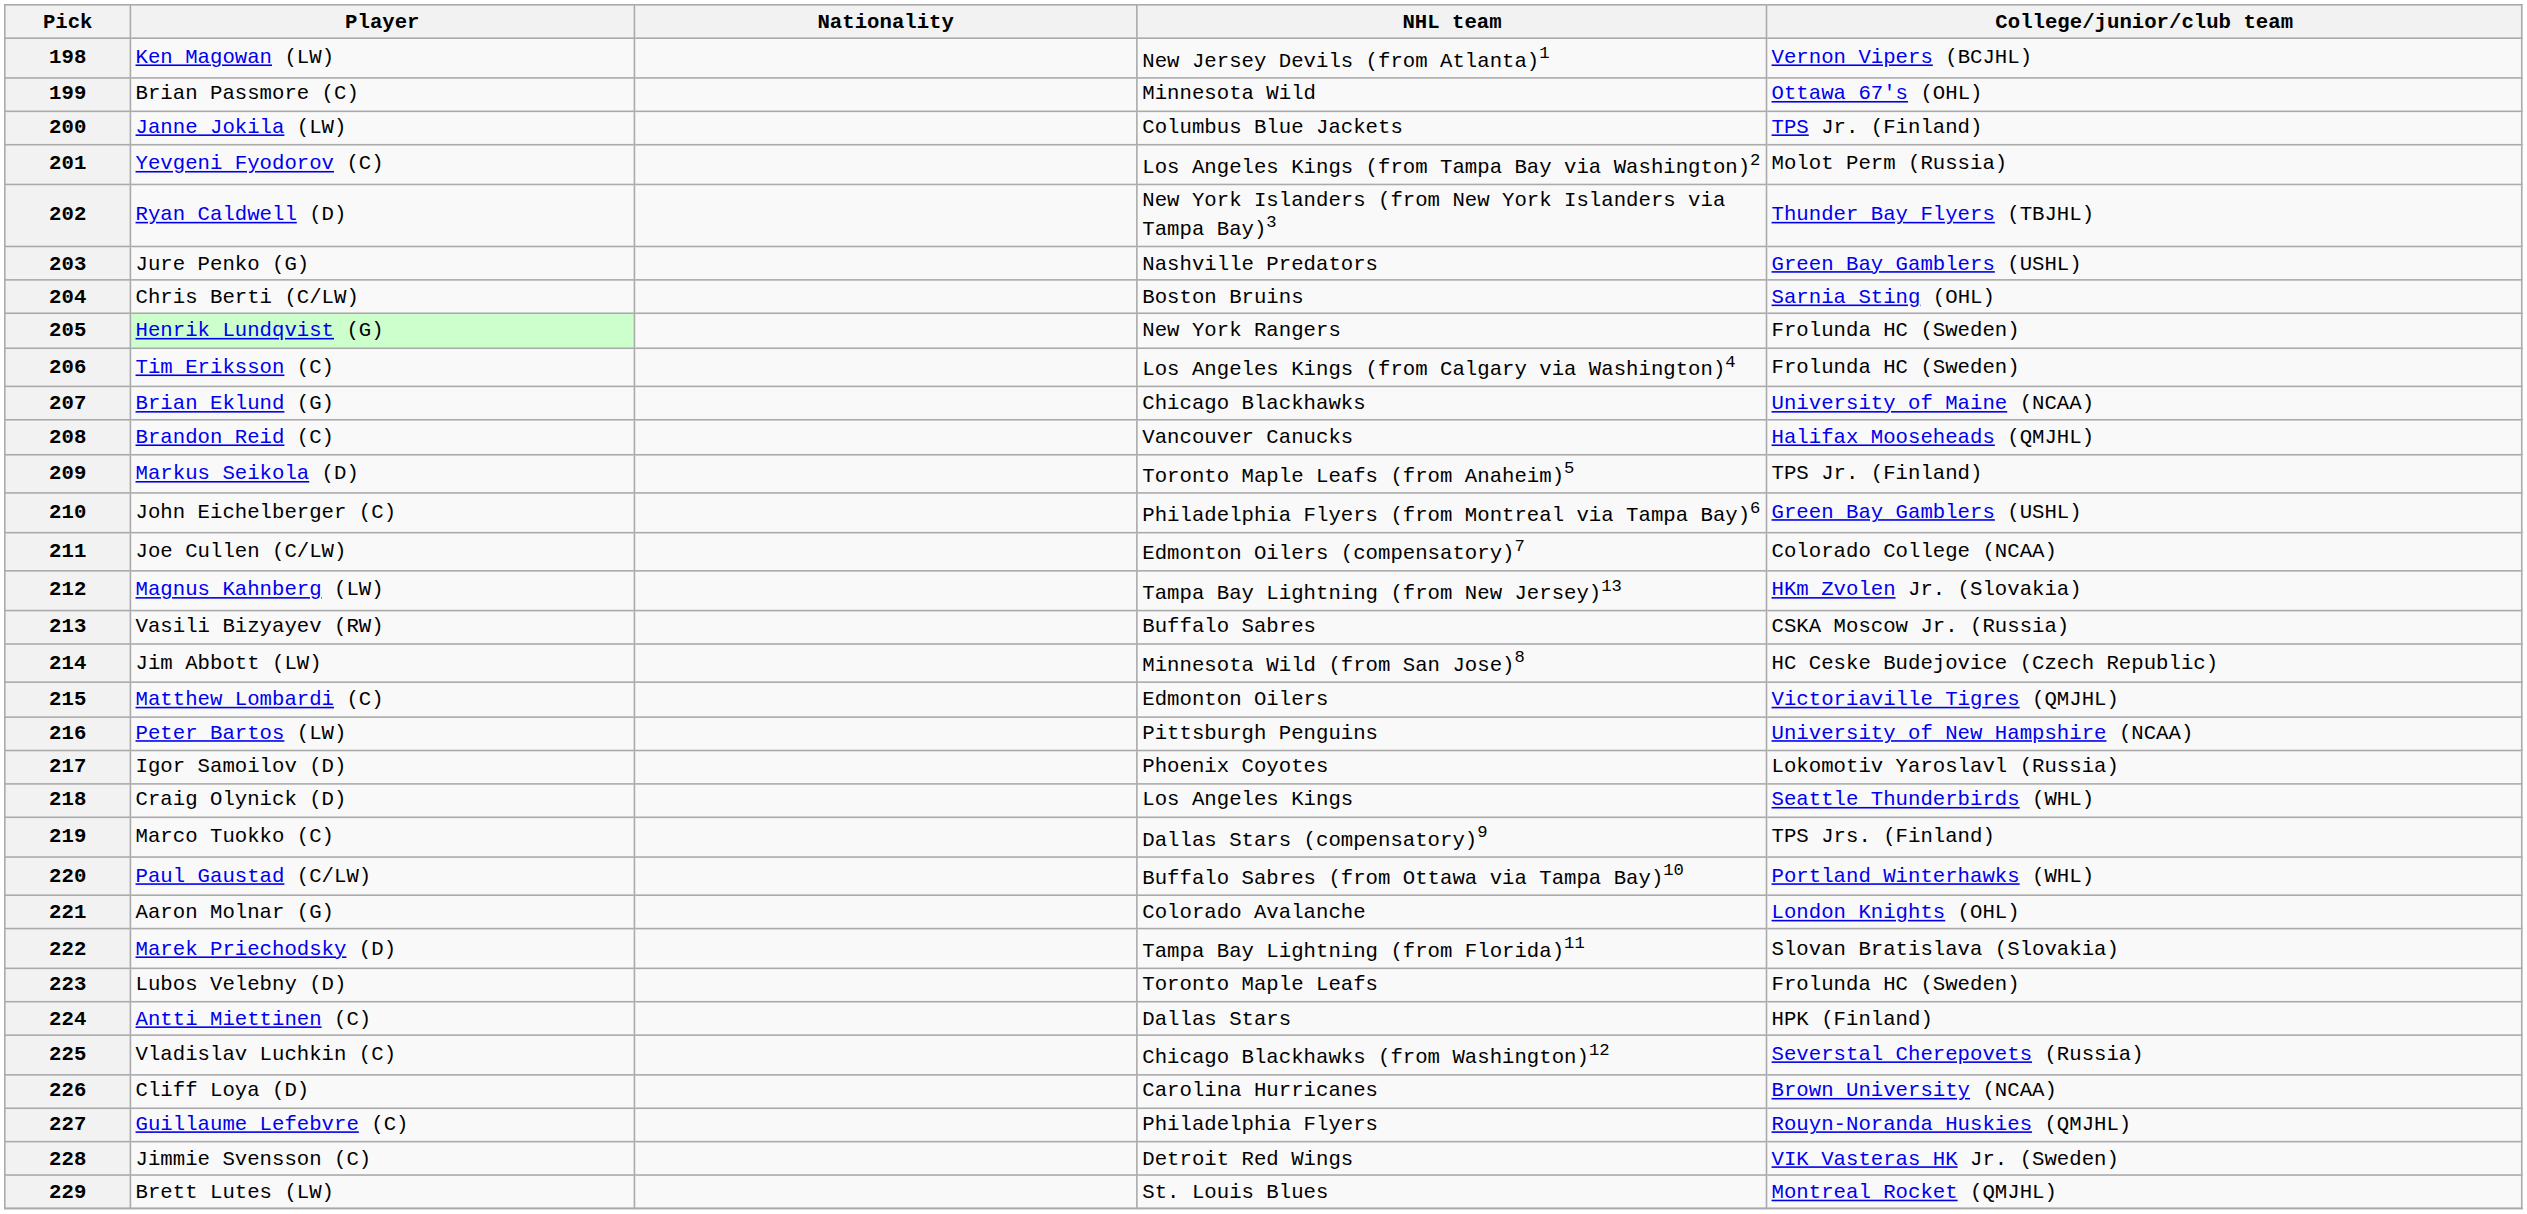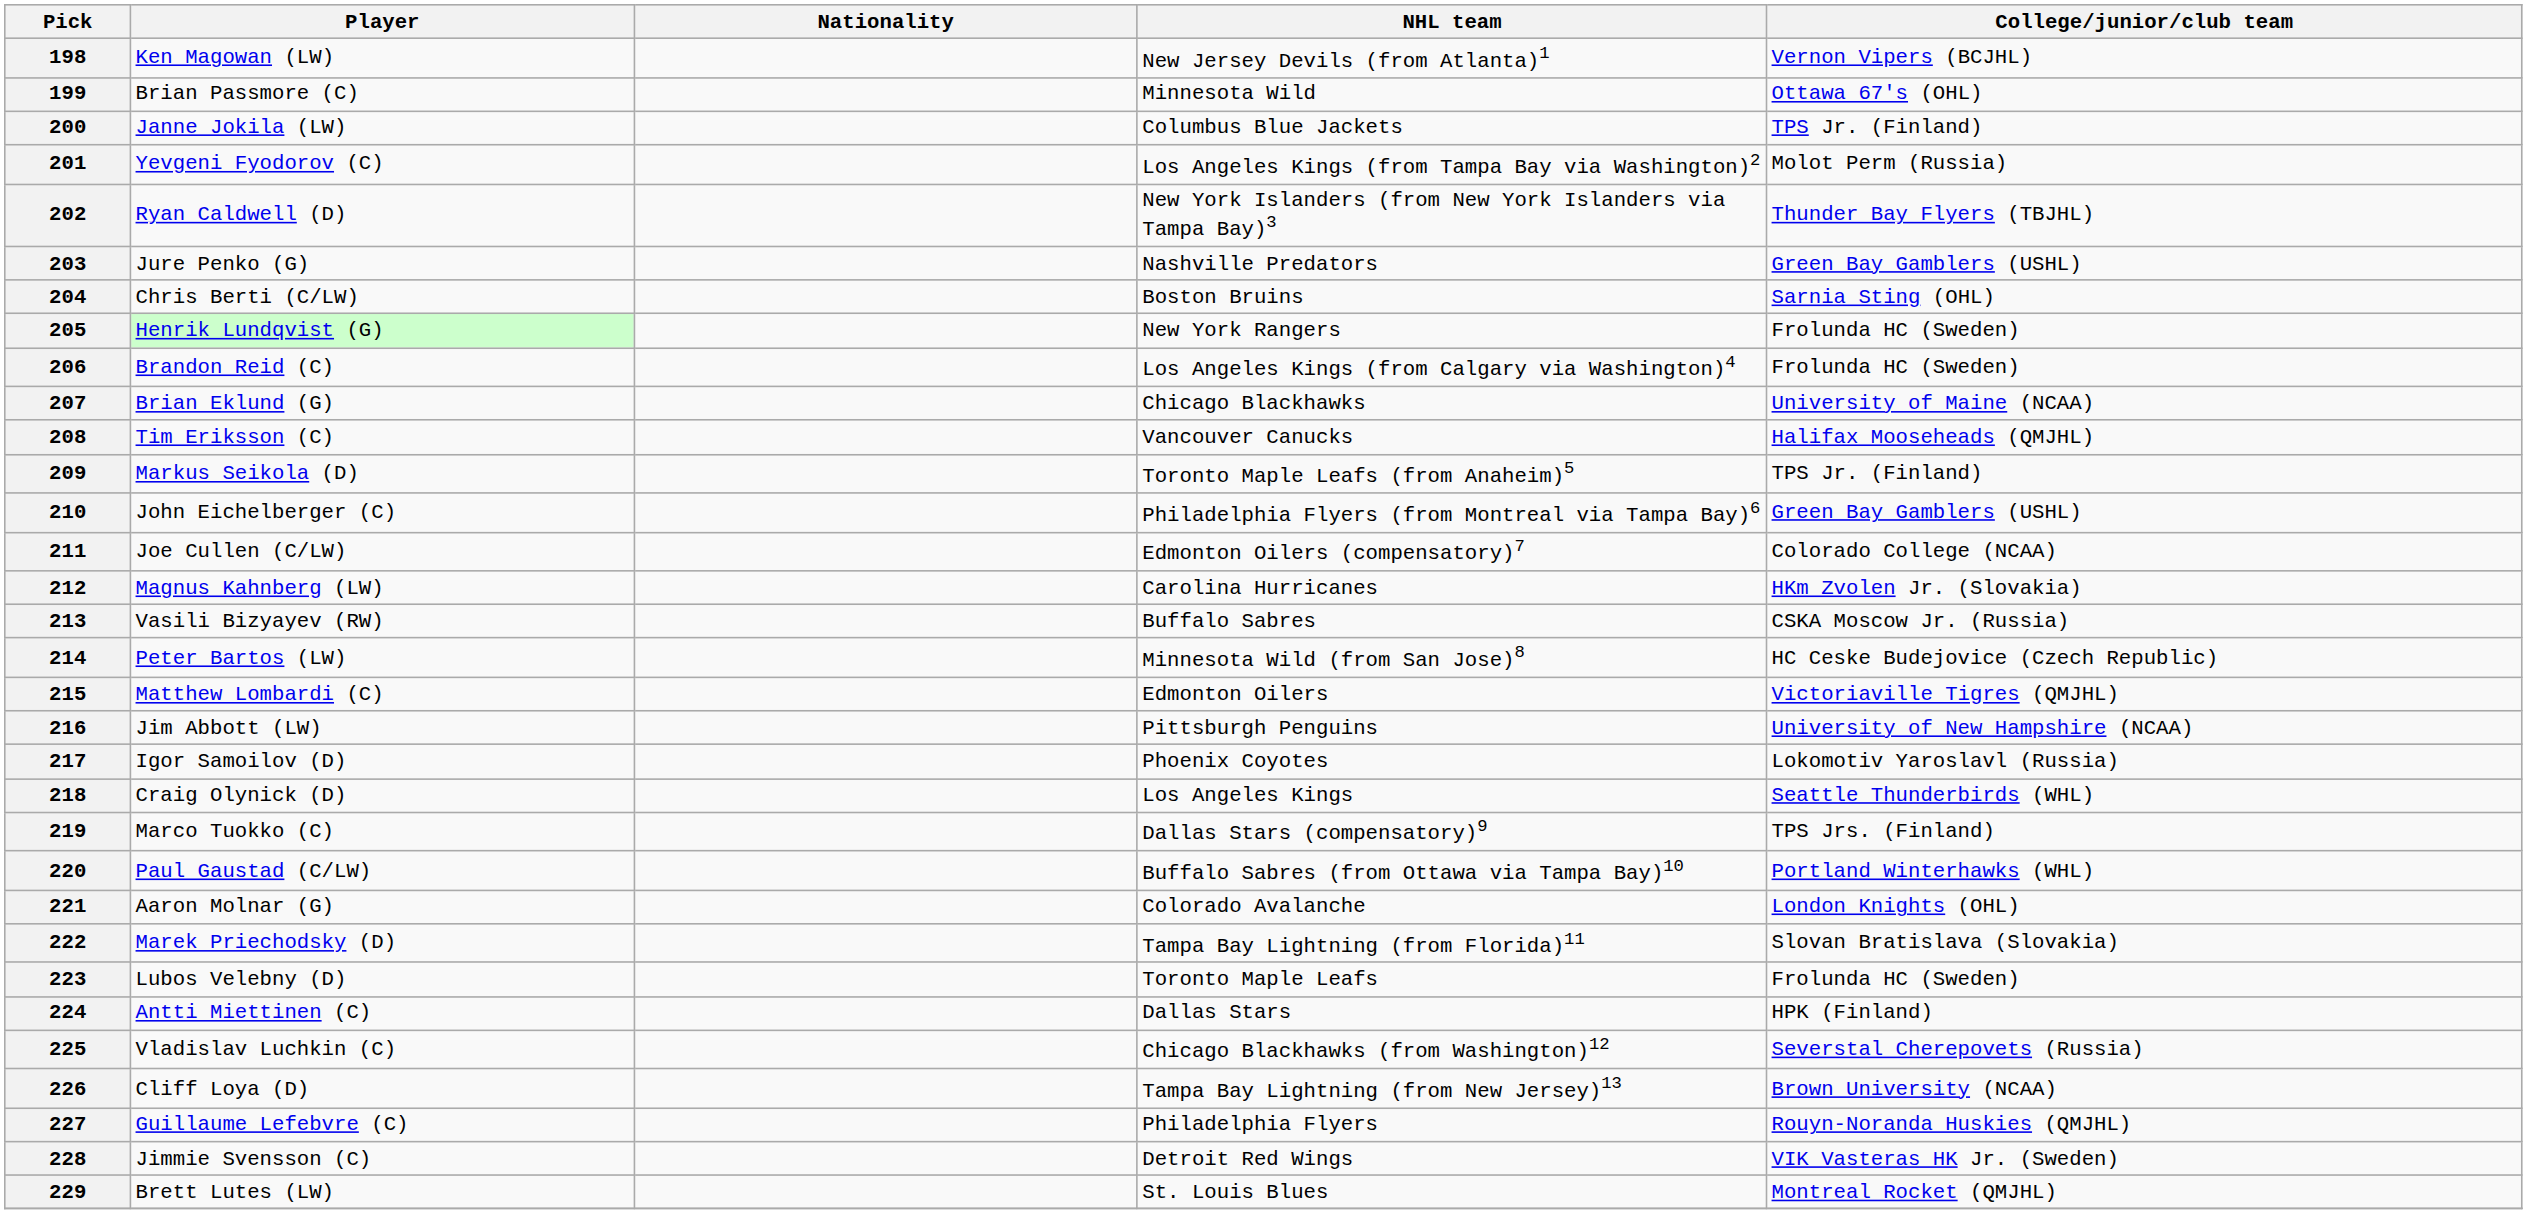(235, 367) Tim Eriksson (C) -> (235, 367) Brandon Reid (C)
(235, 437) Brandon Reid (C) -> (235, 437) Tim Eriksson (C)
(1382, 590) Tampa Bay Lightning (from New Jersey)13 -> (1260, 588) Carolina Hurricanes
(229, 663) Jim Abbott (LW) -> (241, 658) Peter Bartos (LW)
(241, 733) Peter Bartos (LW) -> (229, 728) Jim Abbott (LW)
(1260, 1091) Carolina Hurricanes -> (1382, 1089) Tampa Bay Lightning (from New Jersey)13
